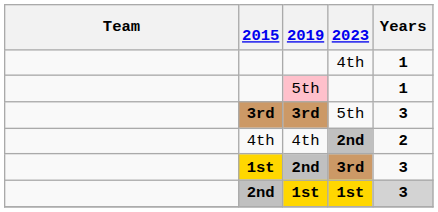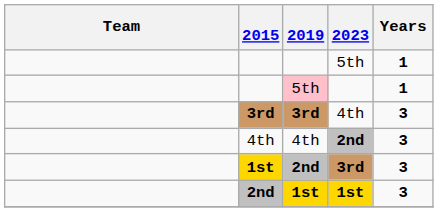(350, 62) 4th -> (350, 62) 5th
(350, 114) 5th -> (350, 114) 4th
(403, 141) 2 -> (403, 141) 3
(403, 193) lightgrey background -> (403, 193) no background
